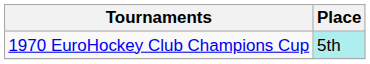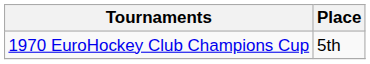(329, 44) paleturquoise background -> (329, 44) no background
